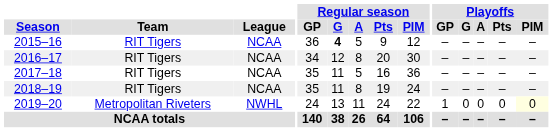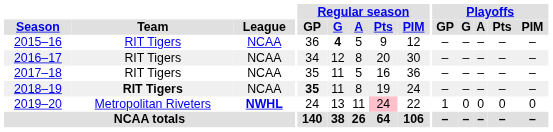(153, 88) normal -> (153, 88) bold
(312, 88) normal -> (312, 88) bold
(264, 104) normal -> (264, 104) bold
(383, 104) no background -> (383, 104) pink background
(532, 104) lightyellow background -> (532, 104) no background
